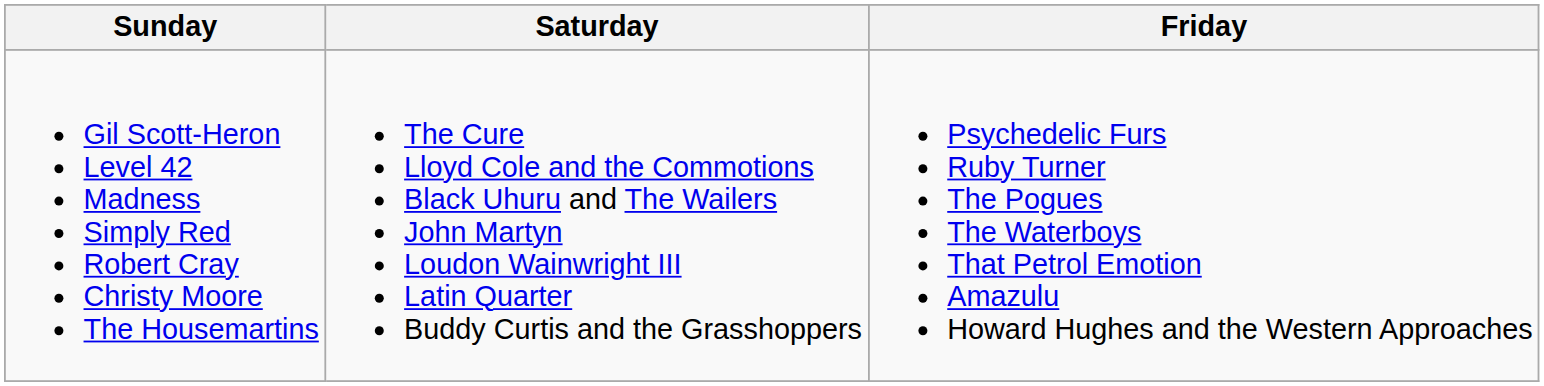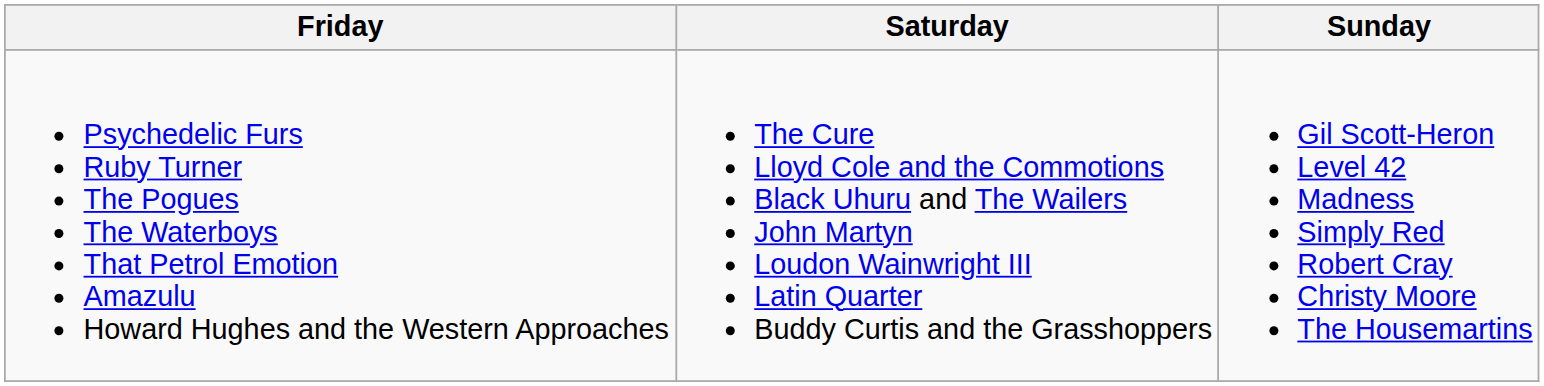columns swapped: (1204, 27) <-> (165, 27)
